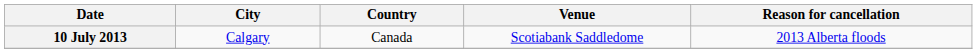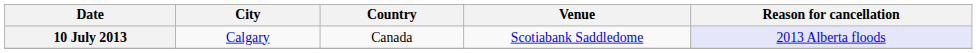(831, 37) no background -> (831, 37) lavender background
